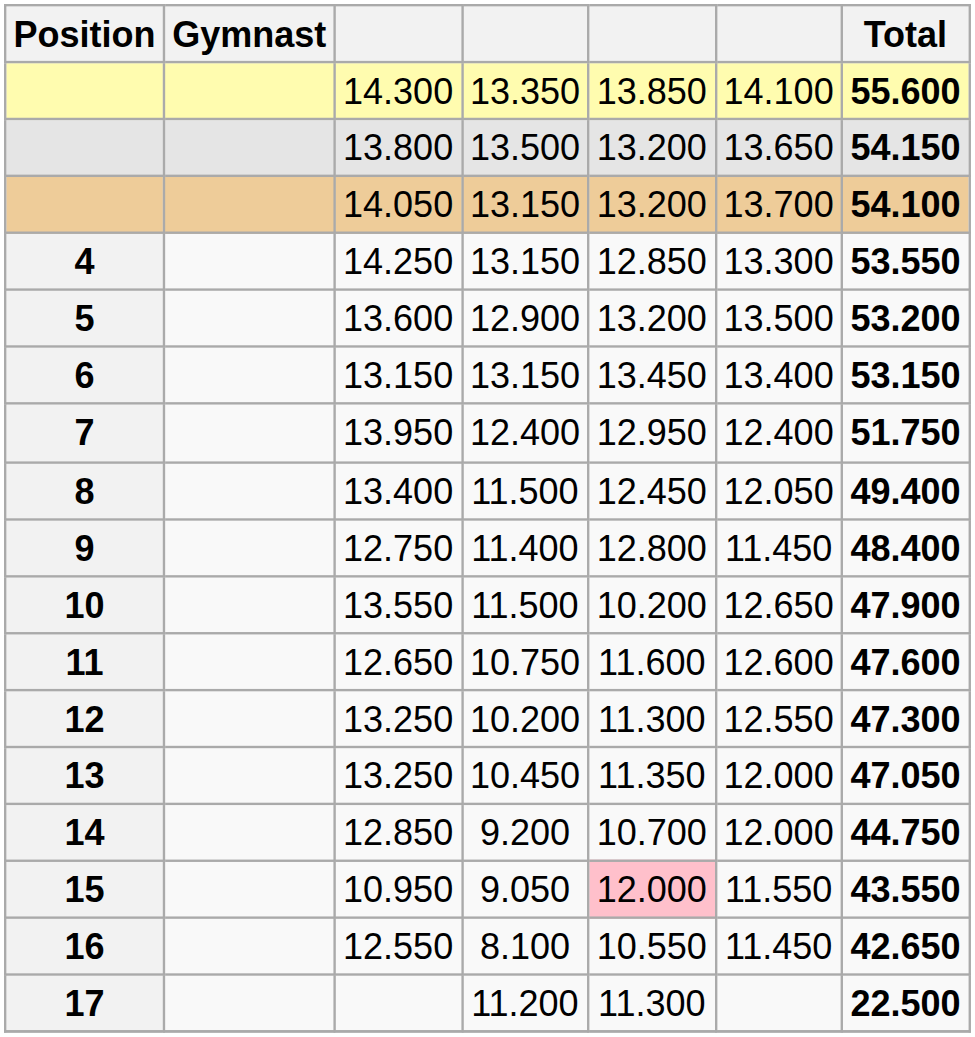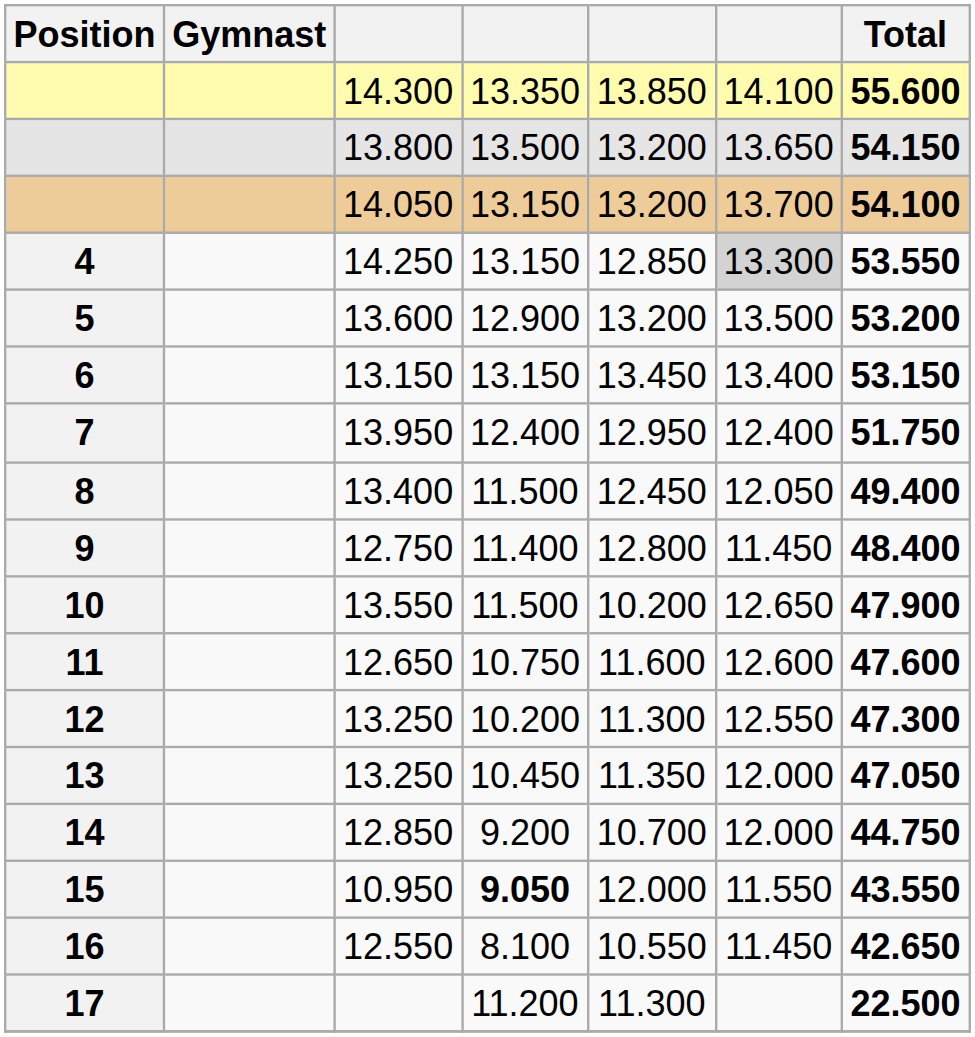(779, 262) no background -> (779, 262) lightgrey background
(525, 889) normal -> (525, 889) bold
(652, 889) pink background -> (652, 889) no background
